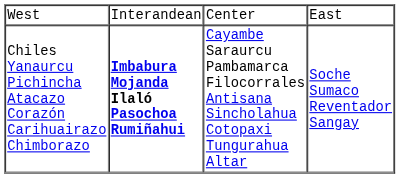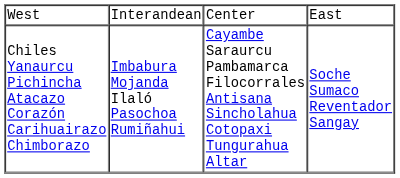(148, 99) bold -> (148, 99) normal
